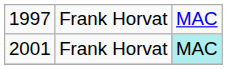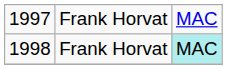(30, 49) 2001 -> (30, 49) 1998
